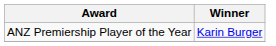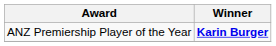(230, 32) normal -> (233, 32) bold
